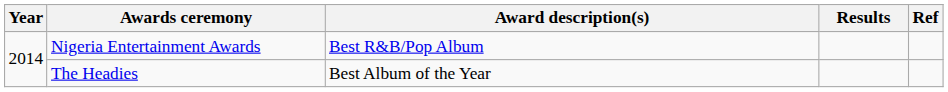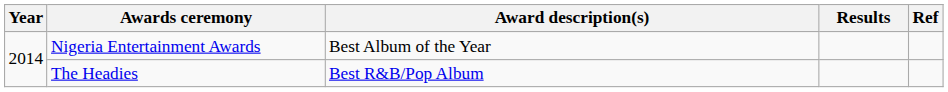(406, 45) Best R&B/Pop Album -> (410, 45) Best Album of the Year
(410, 73) Best Album of the Year -> (406, 73) Best R&B/Pop Album
